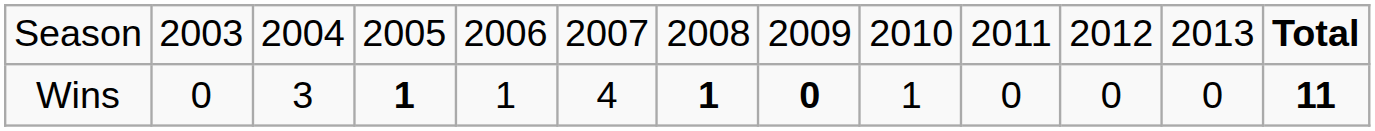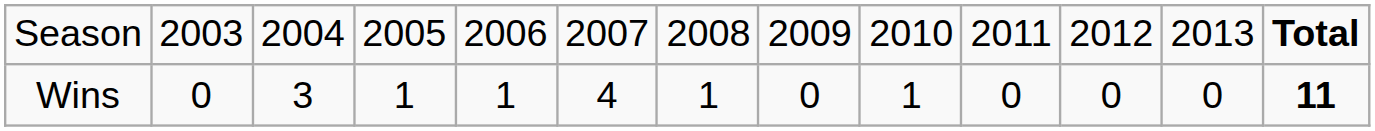(404, 94) bold -> (404, 94) normal
(708, 94) bold -> (708, 94) normal
(810, 94) bold -> (810, 94) normal
